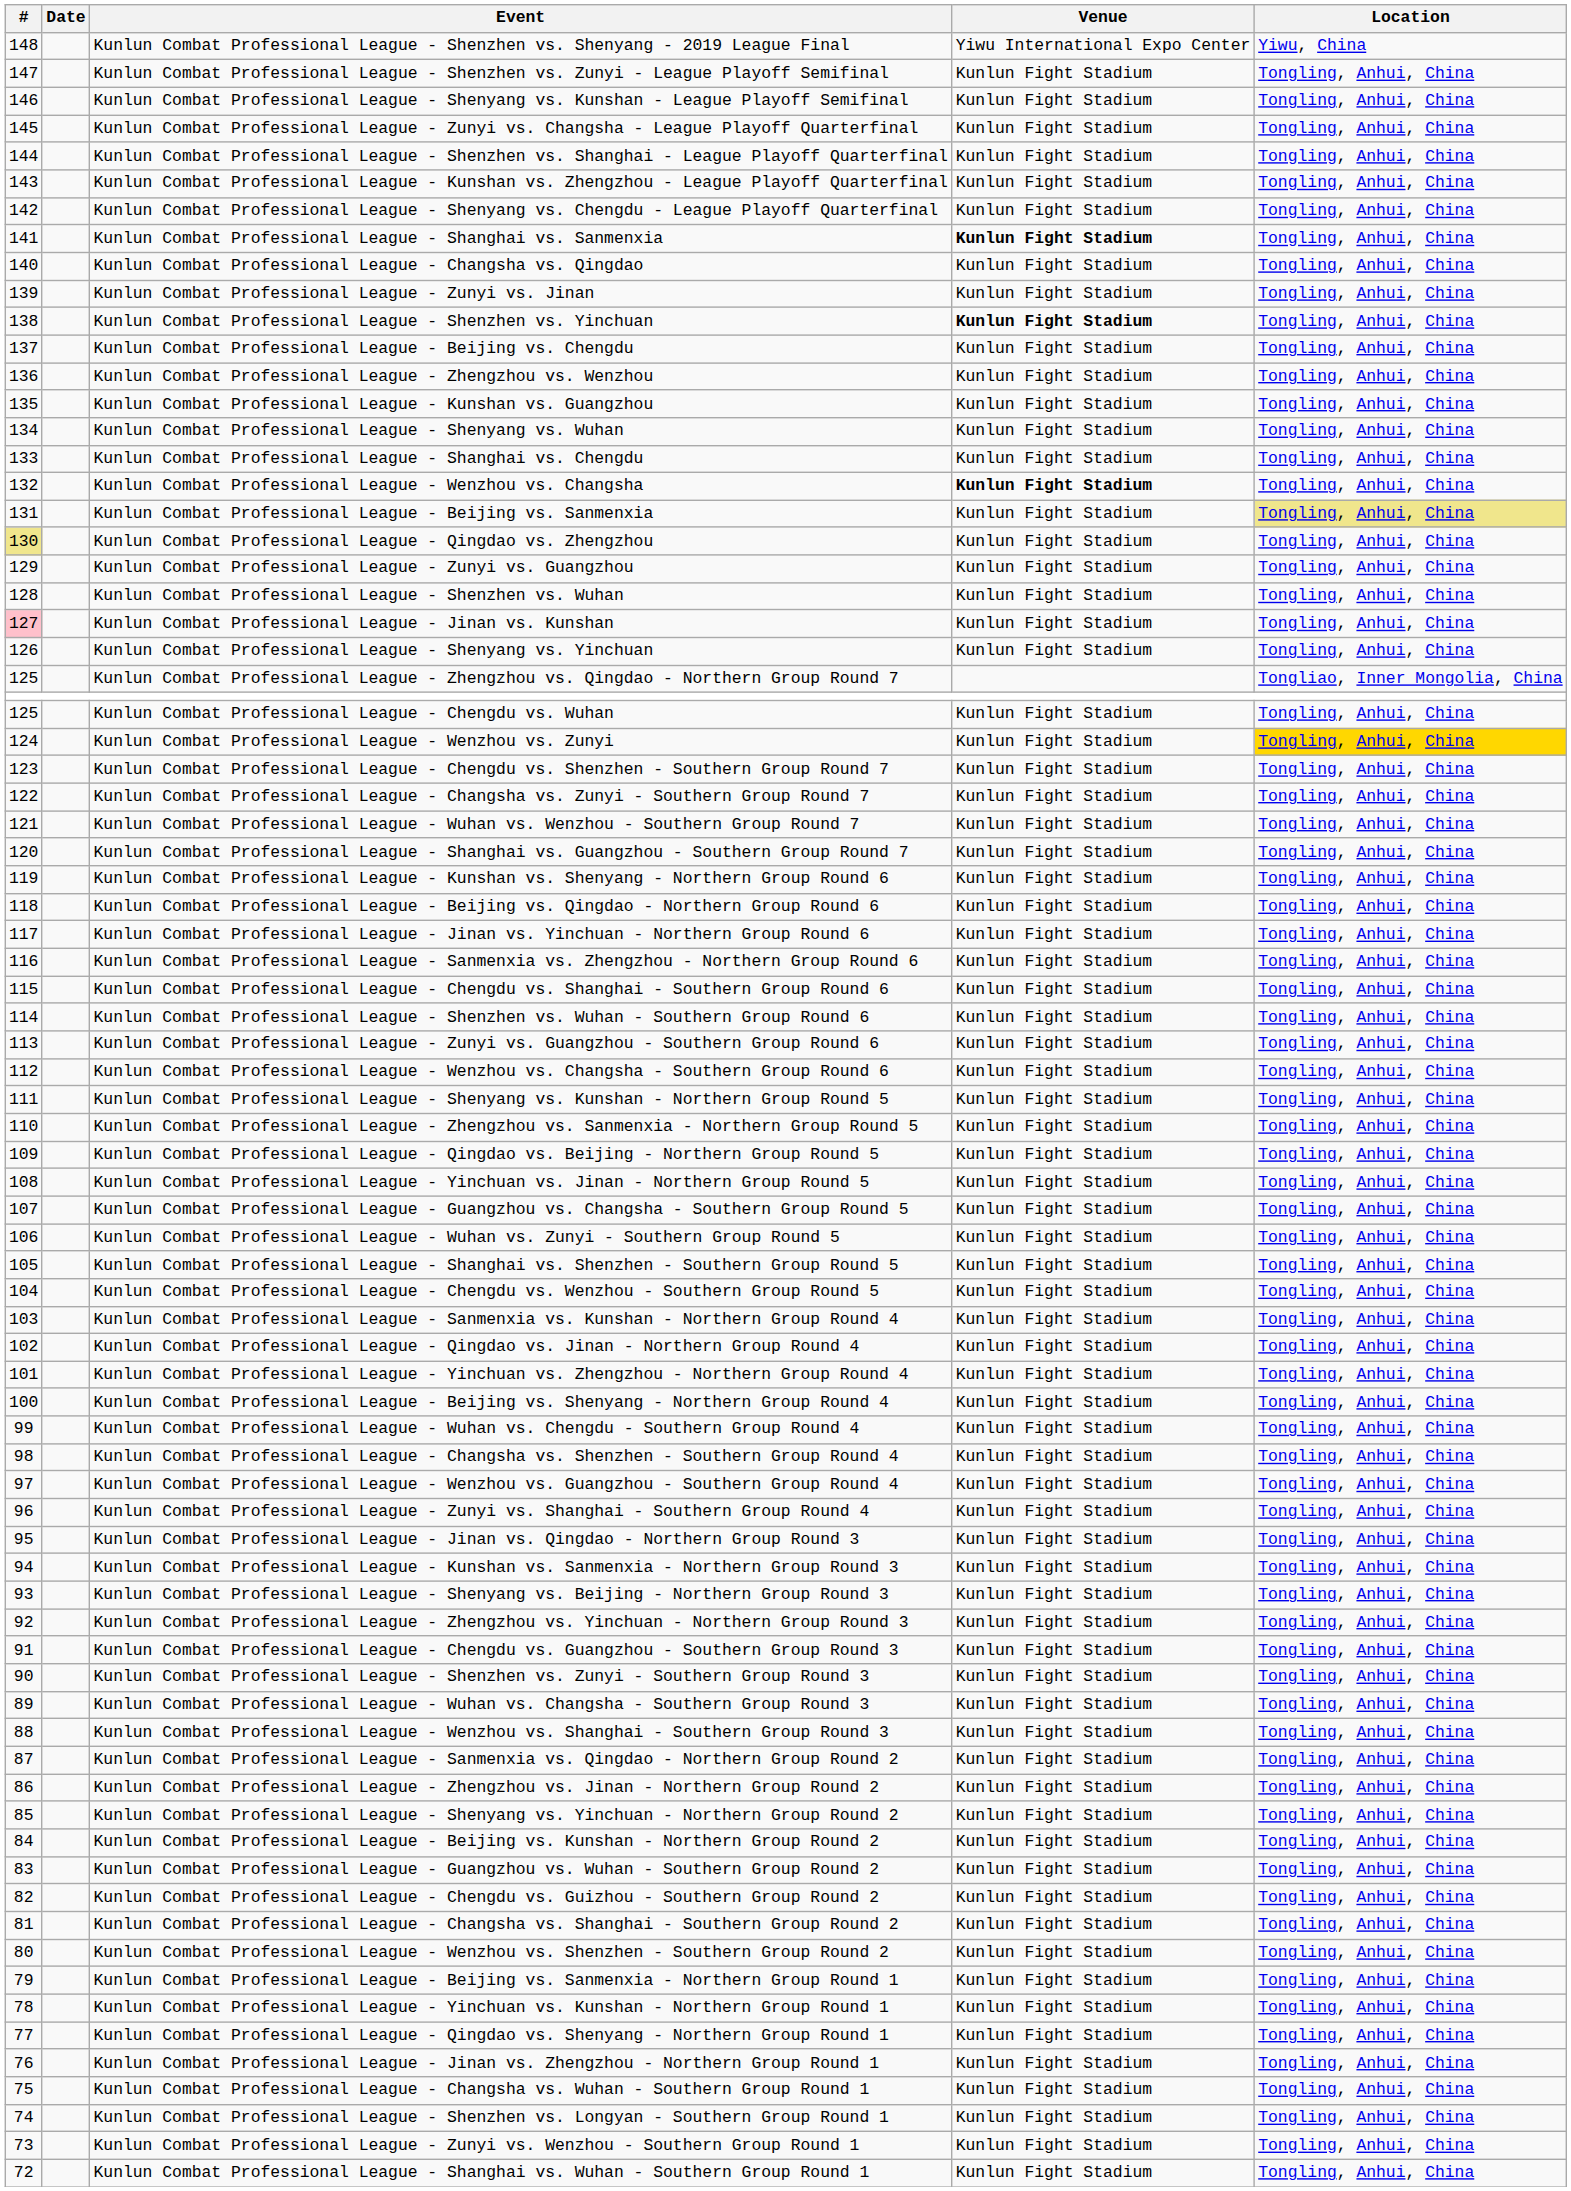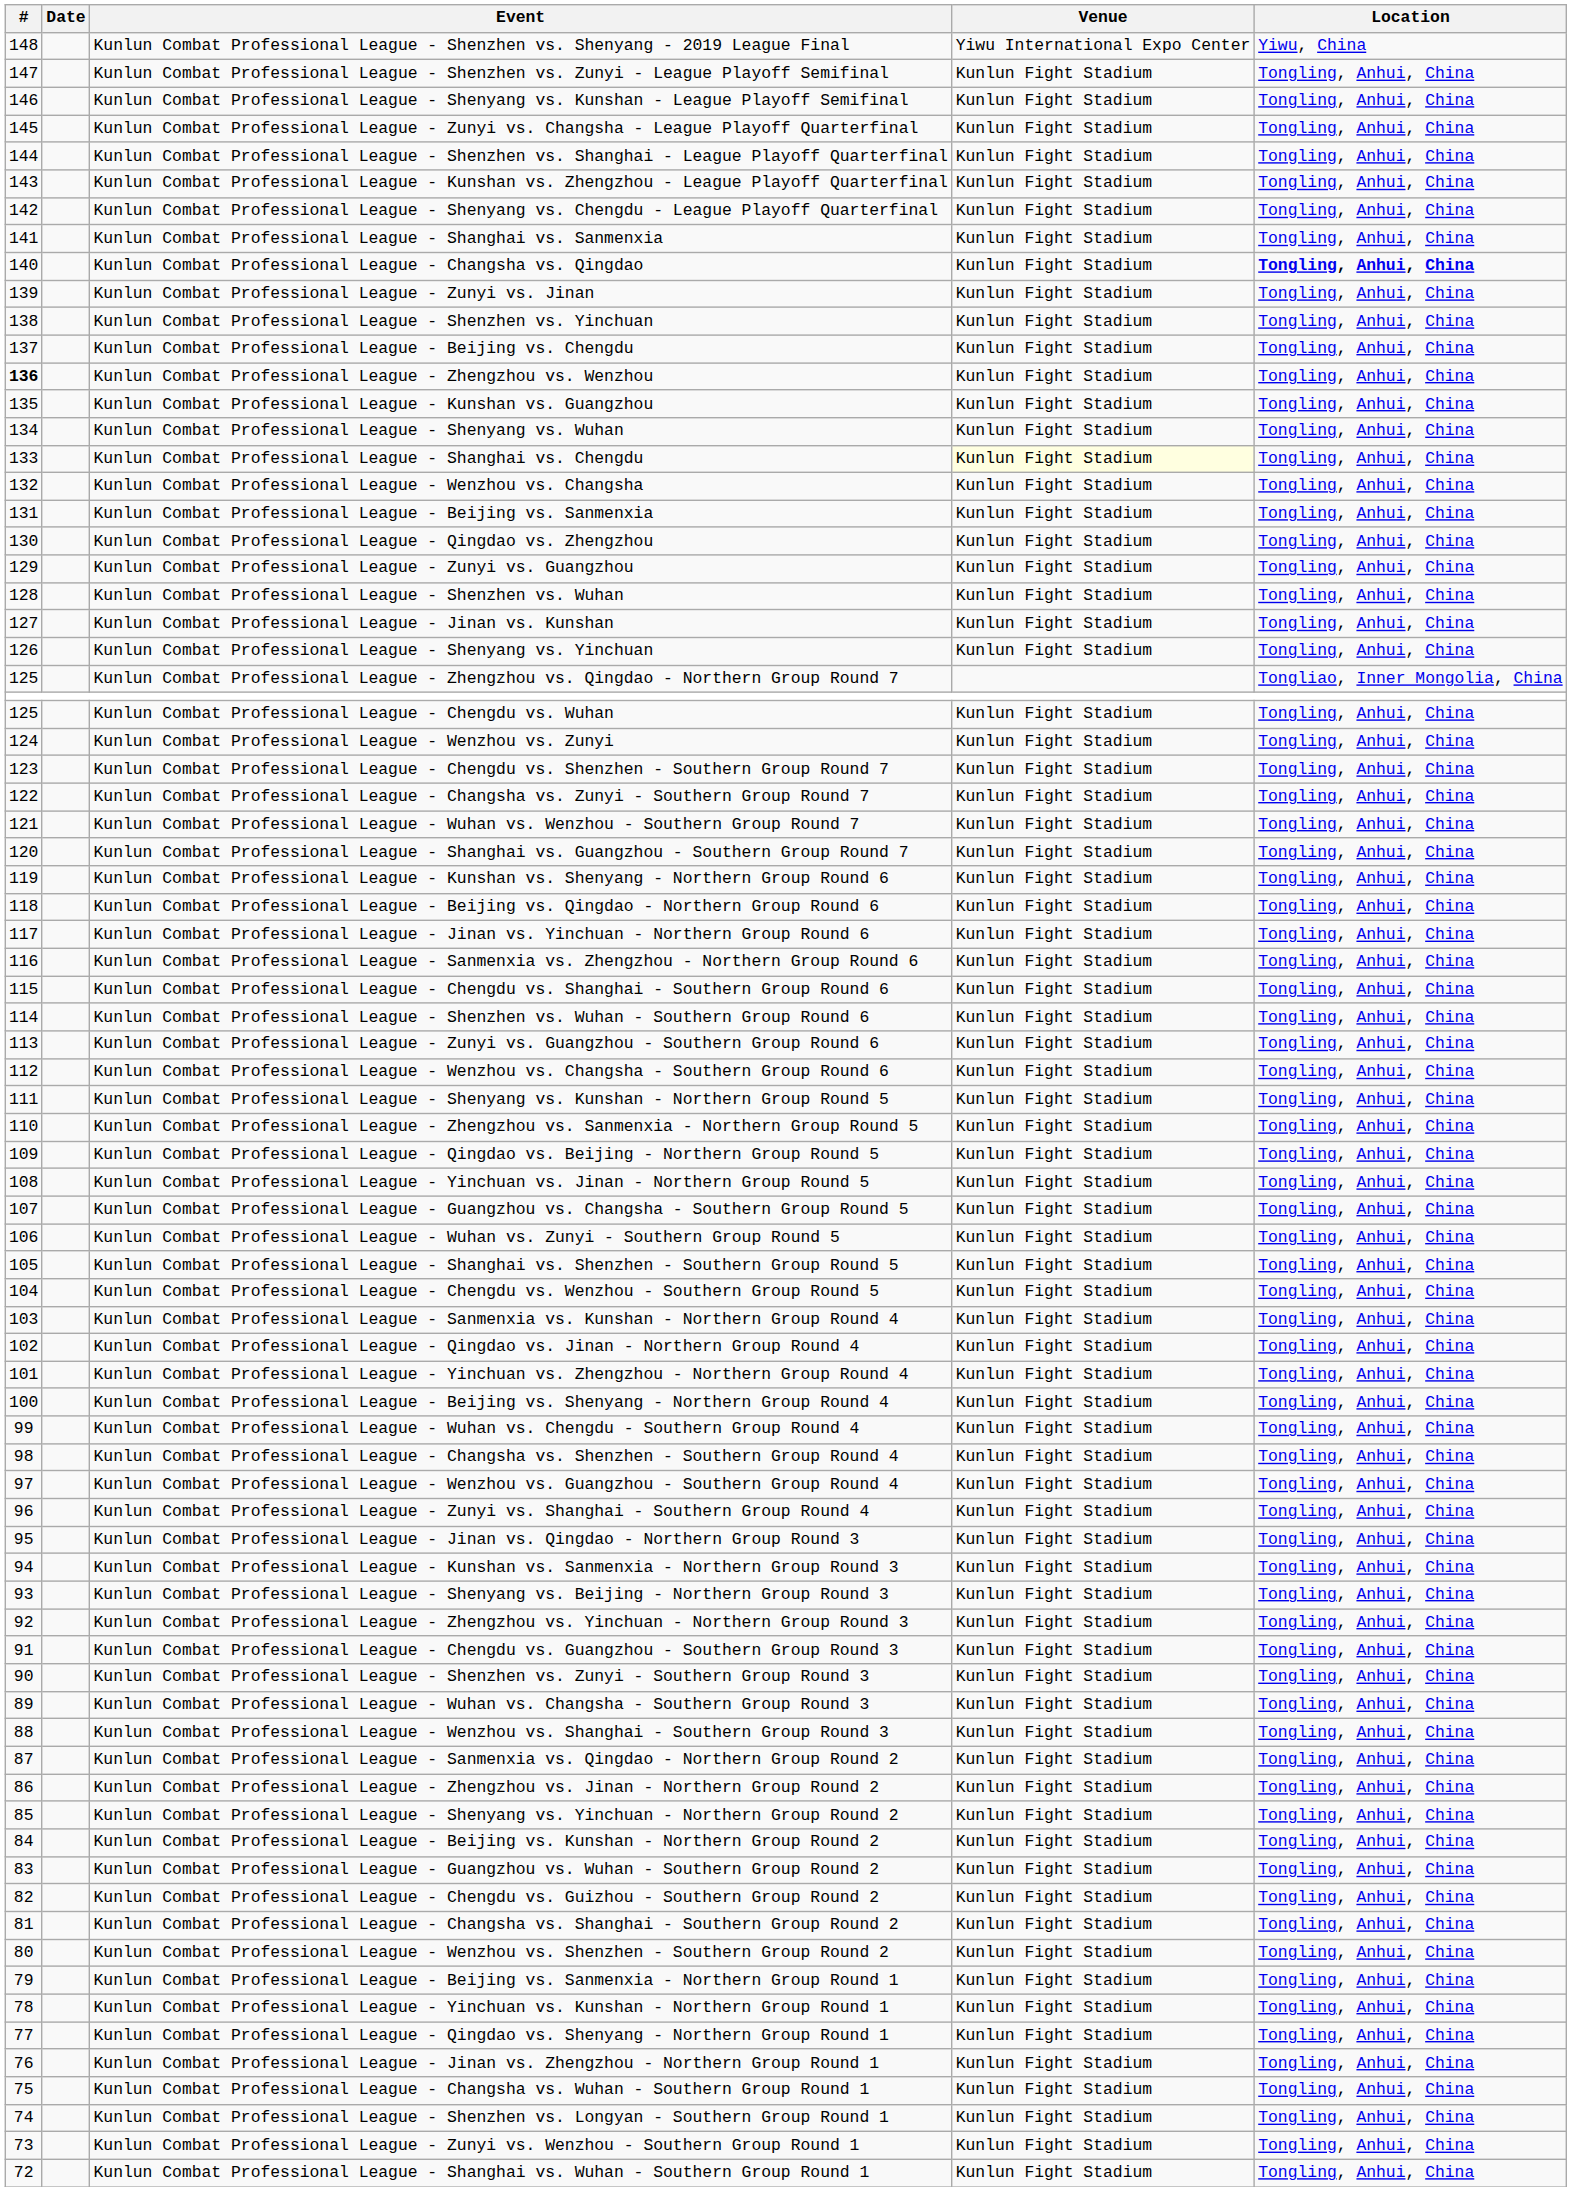(1054, 238) bold -> (1054, 238) normal
(1366, 266) normal -> (1366, 266) bold
(1054, 321) bold -> (1054, 321) normal
(24, 376) normal -> (24, 376) bold
(1054, 458) no background -> (1054, 458) lightyellow background
(1054, 486) bold -> (1054, 486) normal
(1366, 513) khaki background -> (1366, 513) no background
(24, 541) khaki background -> (24, 541) no background
(24, 624) pink background -> (24, 624) no background
(1366, 742) gold background -> (1366, 742) no background
